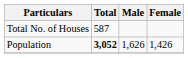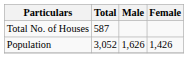(105, 45) bold -> (105, 45) normal
